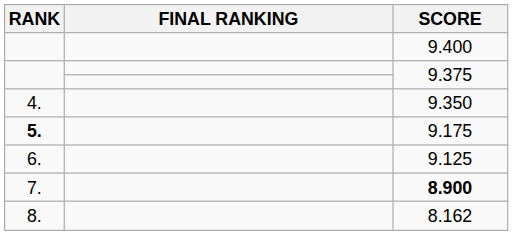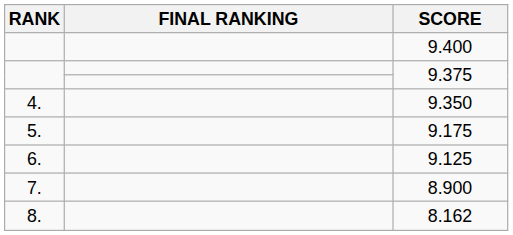(34, 131) bold -> (34, 131) normal
(450, 188) bold -> (450, 188) normal
